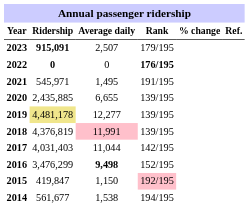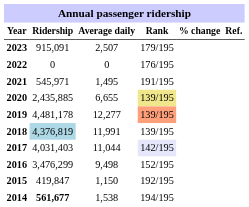(53, 48) bold -> (53, 48) normal
(53, 64) bold -> (53, 64) normal
(157, 64) bold -> (157, 64) normal
(157, 98) no background -> (157, 98) khaki background
(53, 114) khaki background -> (53, 114) no background
(157, 114) no background -> (157, 114) lightsalmon background
(53, 131) no background -> (53, 131) lightblue background
(107, 131) pink background -> (107, 131) no background
(157, 148) no background -> (157, 148) lavender background
(107, 164) bold -> (107, 164) normal
(157, 181) pink background -> (157, 181) no background
(53, 198) normal -> (53, 198) bold
